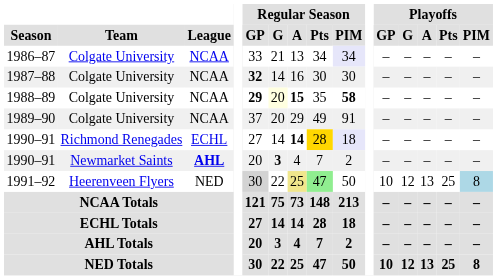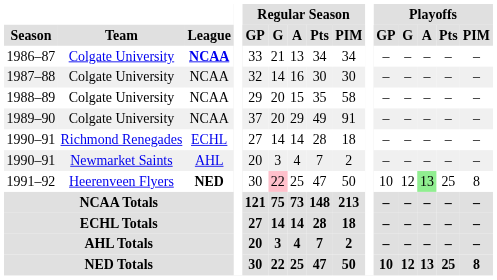(209, 56) normal -> (209, 56) bold
(349, 56) lavender background -> (349, 56) no background
(255, 77) bold -> (255, 77) normal
(255, 98) bold -> (255, 98) normal
(278, 98) lightyellow background -> (278, 98) no background
(297, 98) bold -> (297, 98) normal
(349, 98) bold -> (349, 98) normal
(297, 139) bold -> (297, 139) normal
(320, 139) gold background -> (320, 139) no background
(349, 139) lavender background -> (349, 139) no background
(209, 160) bold -> (209, 160) normal
(278, 160) bold -> (278, 160) normal
(209, 181) normal -> (209, 181) bold
(255, 181) lightgrey background -> (255, 181) no background
(278, 181) no background -> (278, 181) pink background
(297, 181) khaki background -> (297, 181) no background
(320, 181) lightgreen background -> (320, 181) no background
(427, 181) no background -> (427, 181) lightgreen background
(476, 181) lightblue background -> (476, 181) no background
